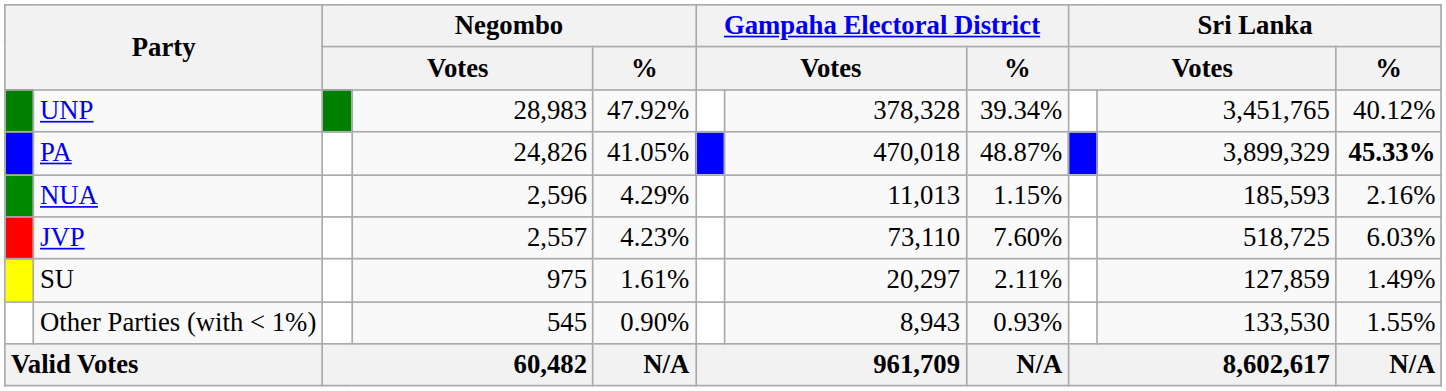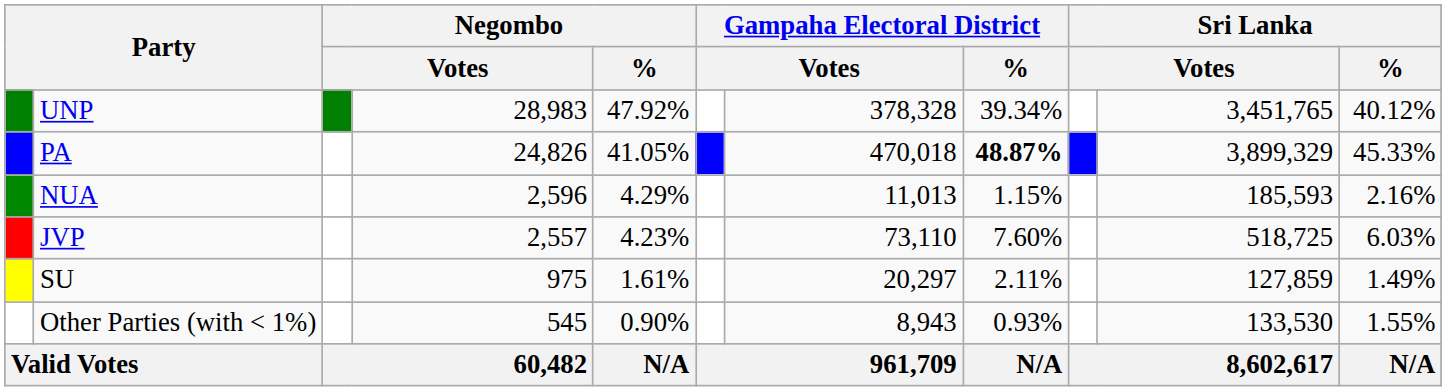(1021, 152) normal -> (1019, 152) bold
(1392, 152) bold -> (1394, 152) normal
